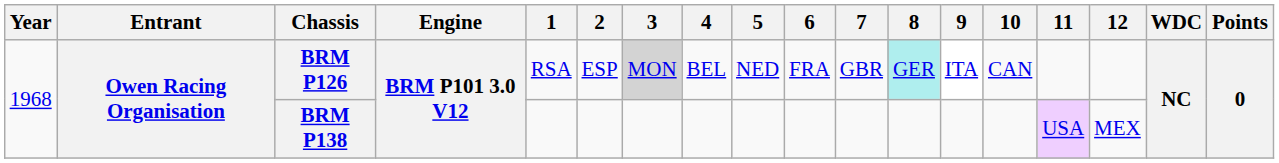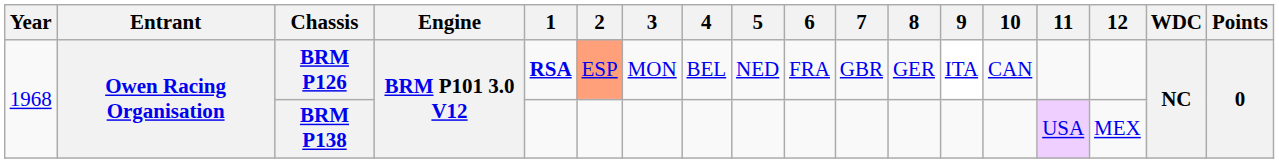(551, 69) normal -> (551, 69) bold
(600, 69) no background -> (600, 69) lightsalmon background
(652, 69) lightgrey background -> (652, 69) no background
(914, 69) paleturquoise background -> (914, 69) no background
